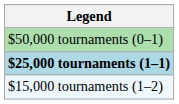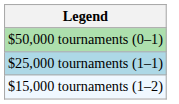(89, 62) bold -> (85, 62) normal
